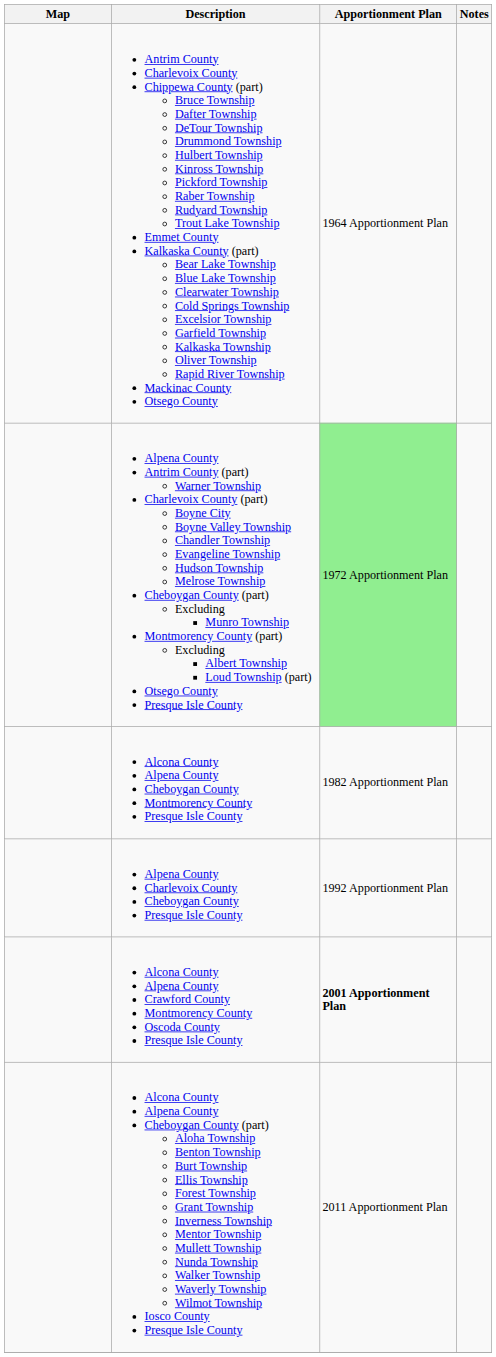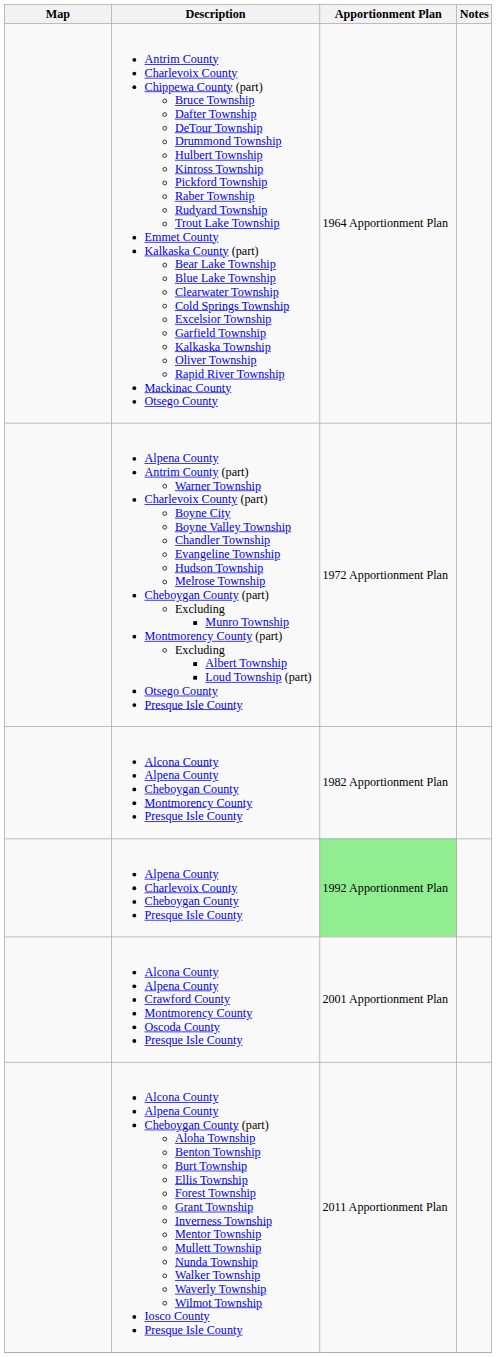(385, 574) lightgreen background -> (385, 574) no background
(385, 887) no background -> (385, 887) lightgreen background
(376, 999) bold -> (385, 999) normal
